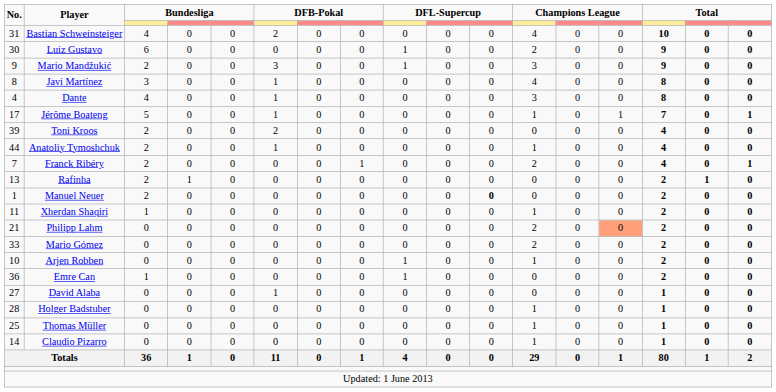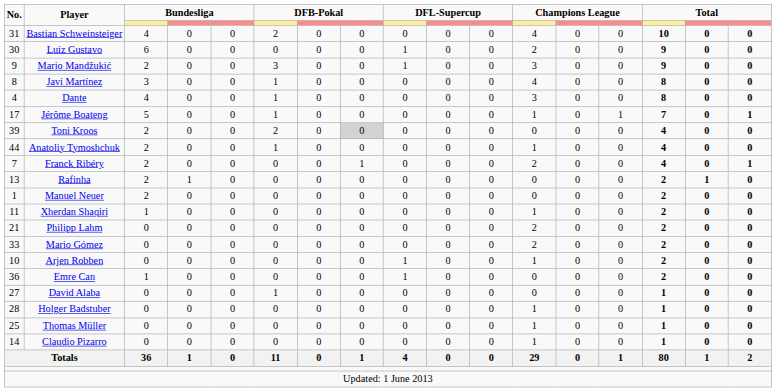(362, 131) no background -> (362, 131) lightgrey background
(491, 195) bold -> (491, 195) normal
(621, 228) lightsalmon background -> (621, 228) no background
